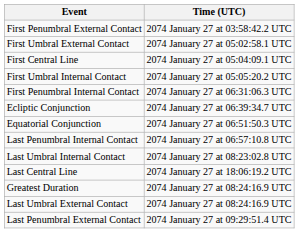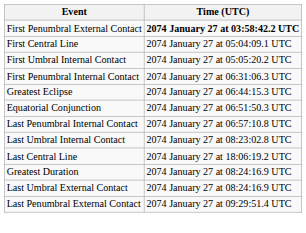(219, 28) normal -> (223, 28) bold
- row: (68, 44)
- row: (48, 108)
+ row: (40, 92)
